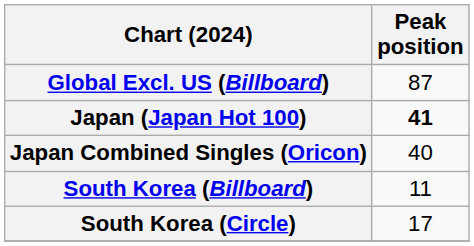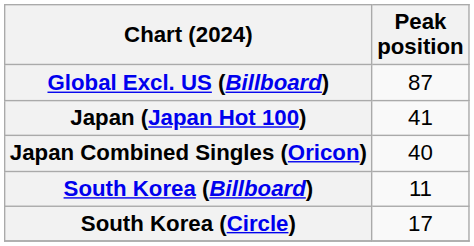(420, 117) bold -> (420, 117) normal
